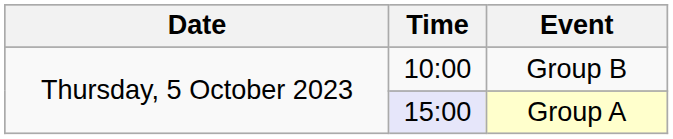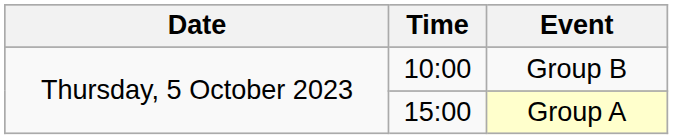(438, 111) lavender background -> (438, 111) no background
